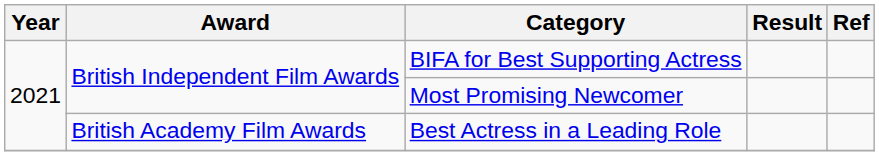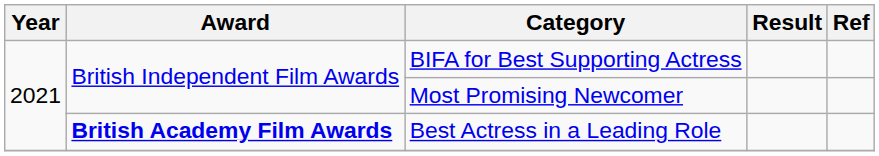(219, 131) normal -> (232, 131) bold
